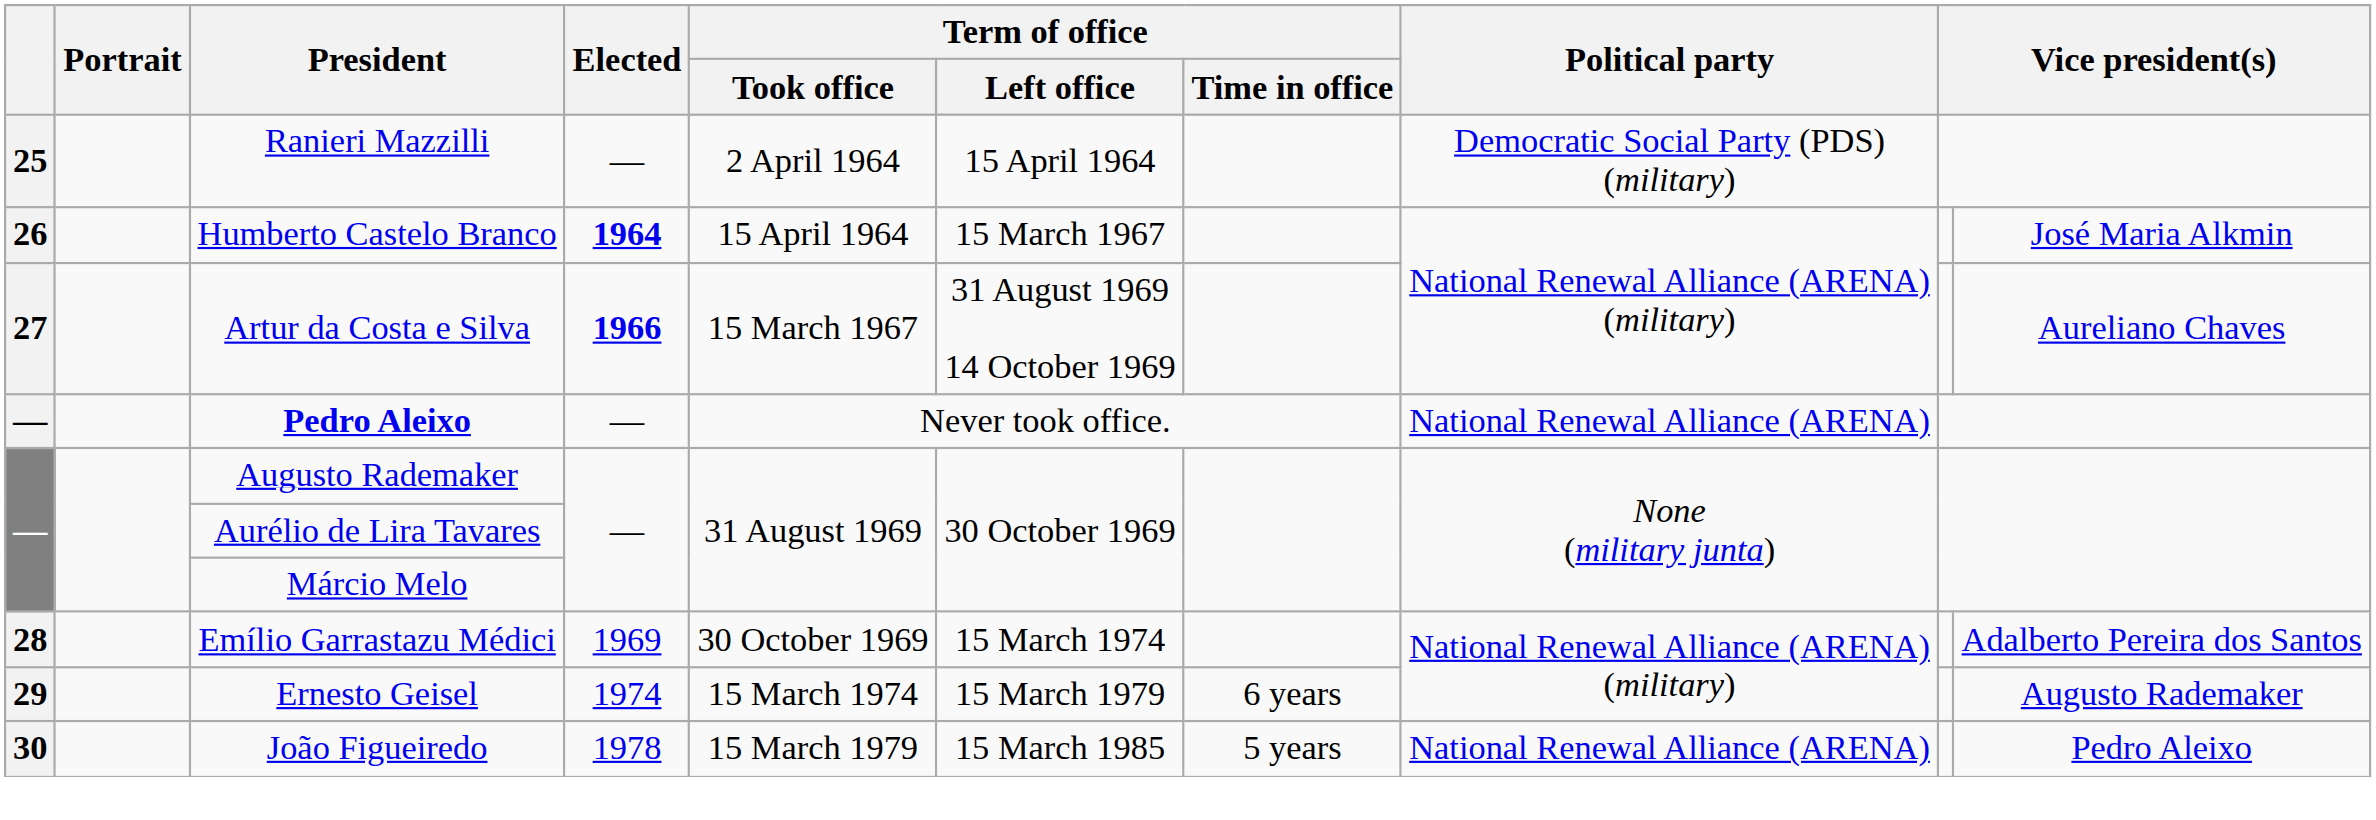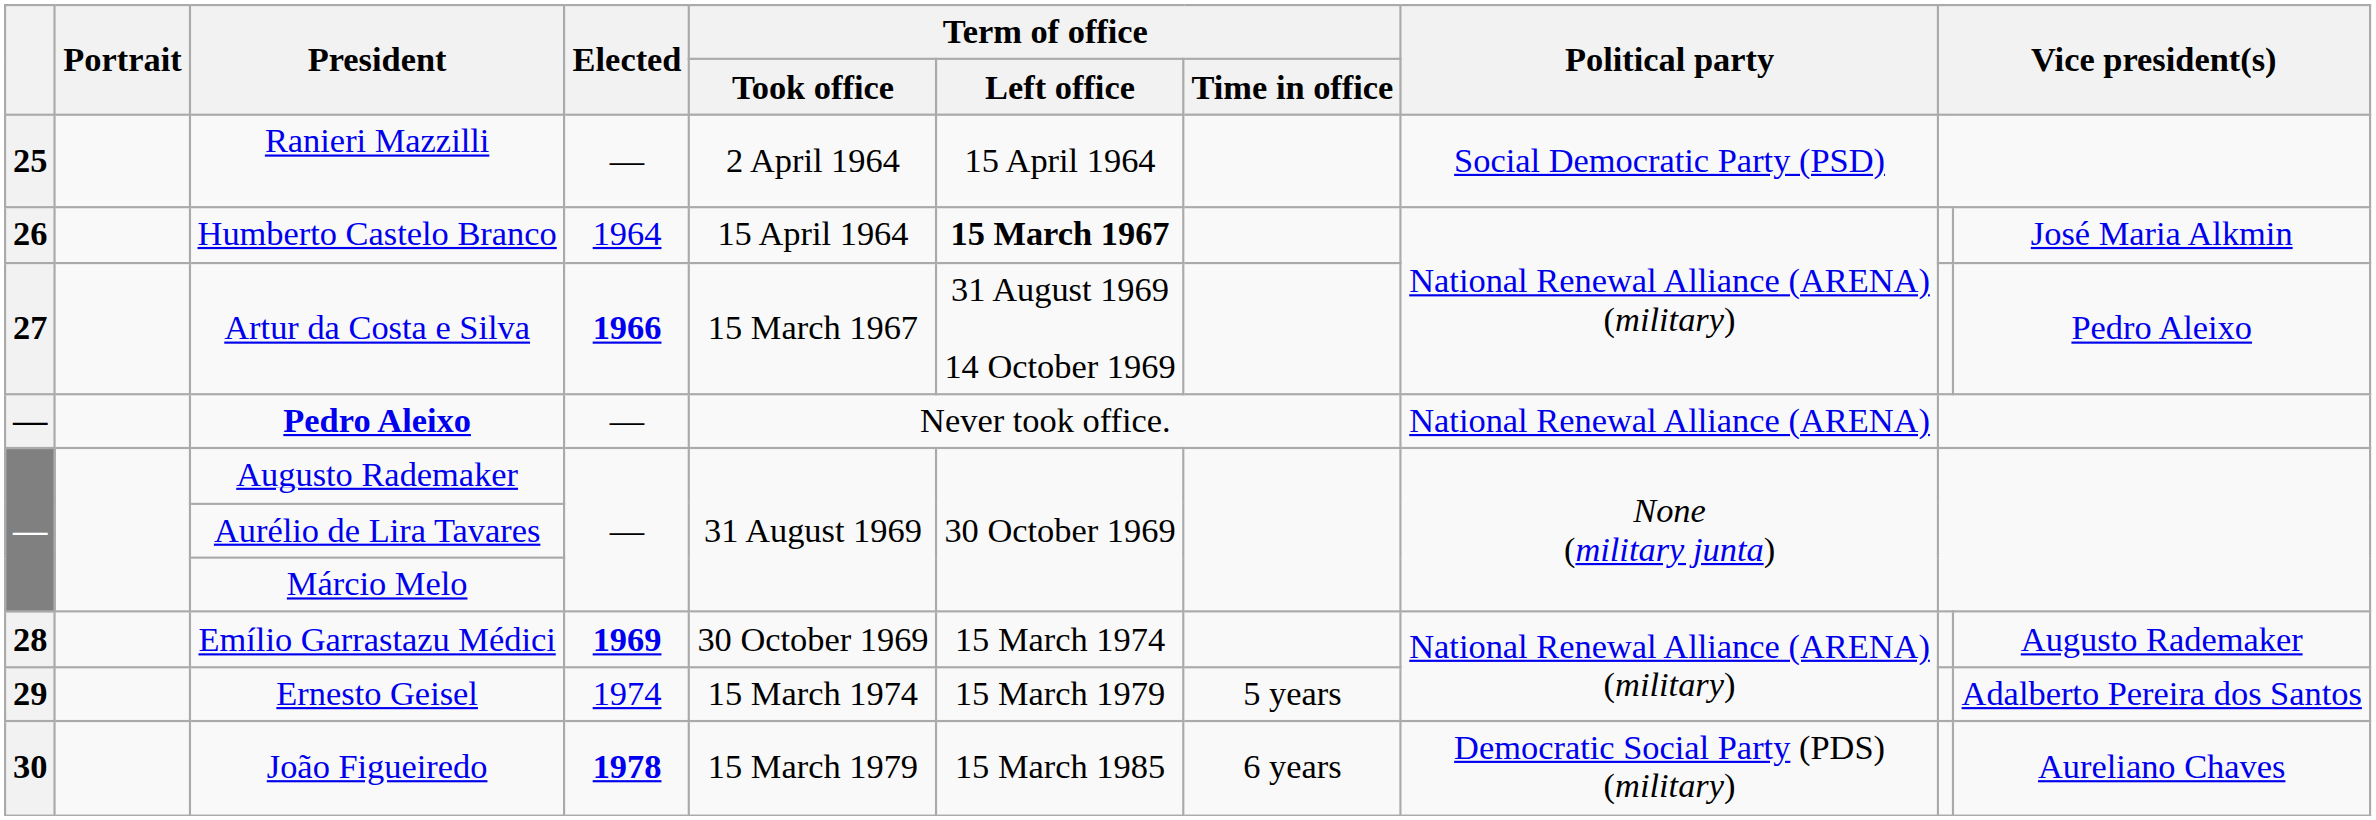(1670, 160) Democratic Social Party (PDS) (military) -> (1670, 160) Social Democratic Party (PSD)
(627, 234) bold -> (627, 234) normal
(1060, 234) normal -> (1060, 234) bold
(2162, 327) Aureliano Chaves -> (2162, 327) Pedro Aleixo
(627, 638) normal -> (627, 638) bold
(2162, 638) Adalberto Pereira dos Santos -> (2162, 638) Augusto Rademaker
(1292, 693) 6 years -> (1292, 693) 5 years
(2162, 693) Augusto Rademaker -> (2162, 693) Adalberto Pereira dos Santos
(627, 747) normal -> (627, 767) bold
(1292, 747) 5 years -> (1292, 767) 6 years
(1670, 747) National Renewal Alliance (ARENA) -> (1670, 767) Democratic Social Party (PDS) (military)
(2162, 747) Pedro Aleixo -> (2162, 767) Aureliano Chaves
